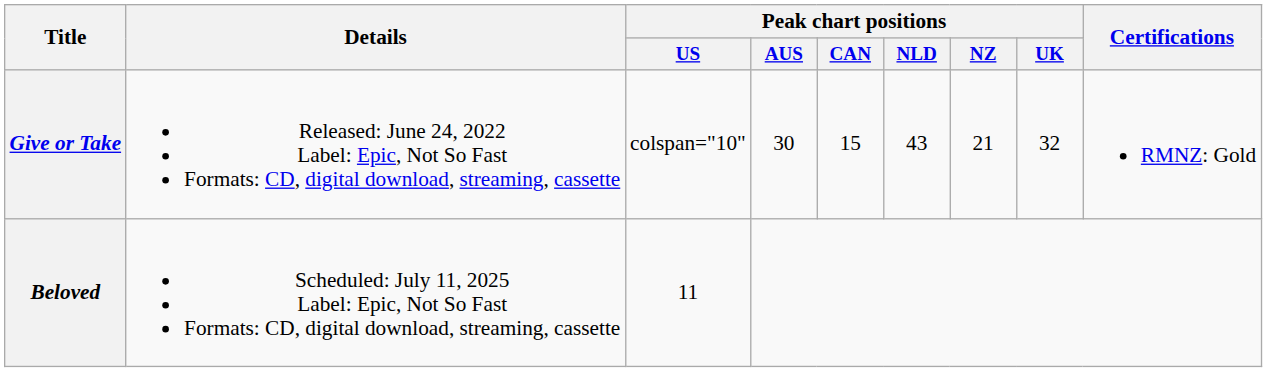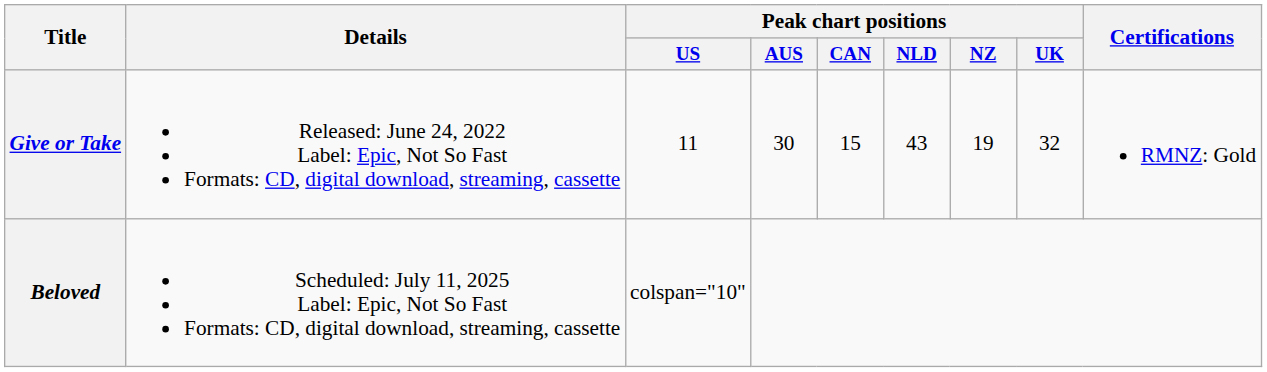(688, 143) colspan="10" -> (688, 143) 11
(983, 143) 21 -> (983, 143) 19
(688, 292) 11 -> (688, 292) colspan="10"
